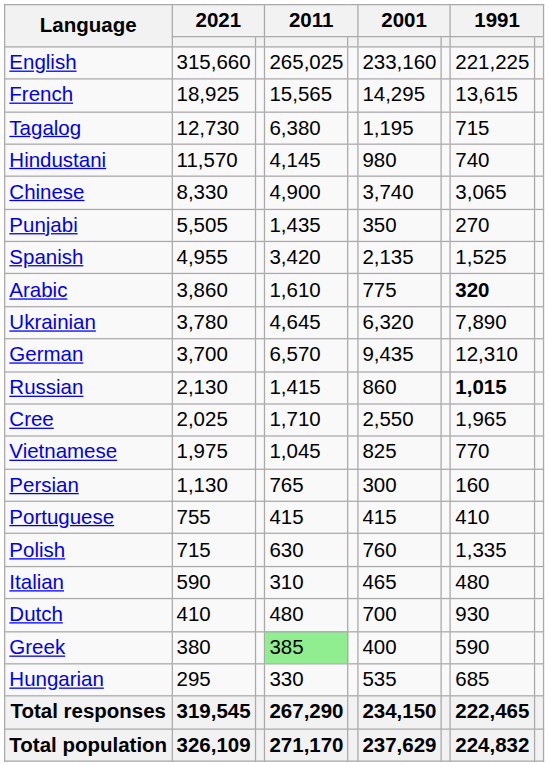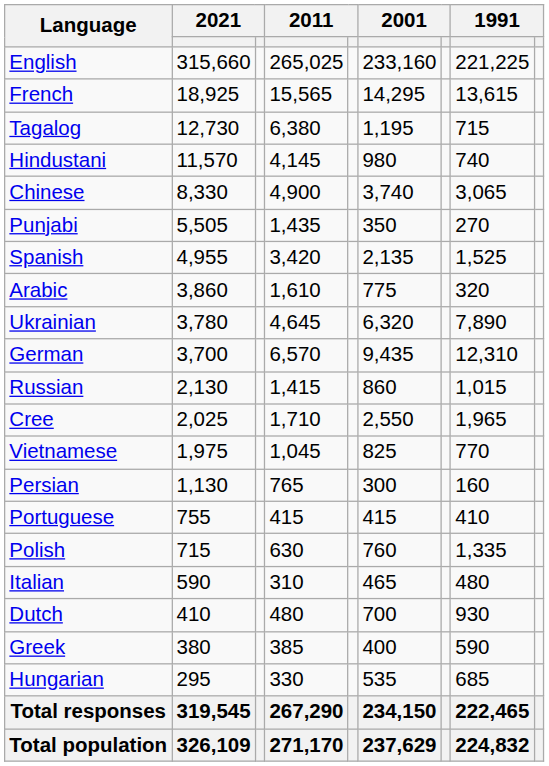(472, 290) bold -> (472, 290) normal
(481, 387) bold -> (481, 387) normal
(287, 647) lightgreen background -> (287, 647) no background
